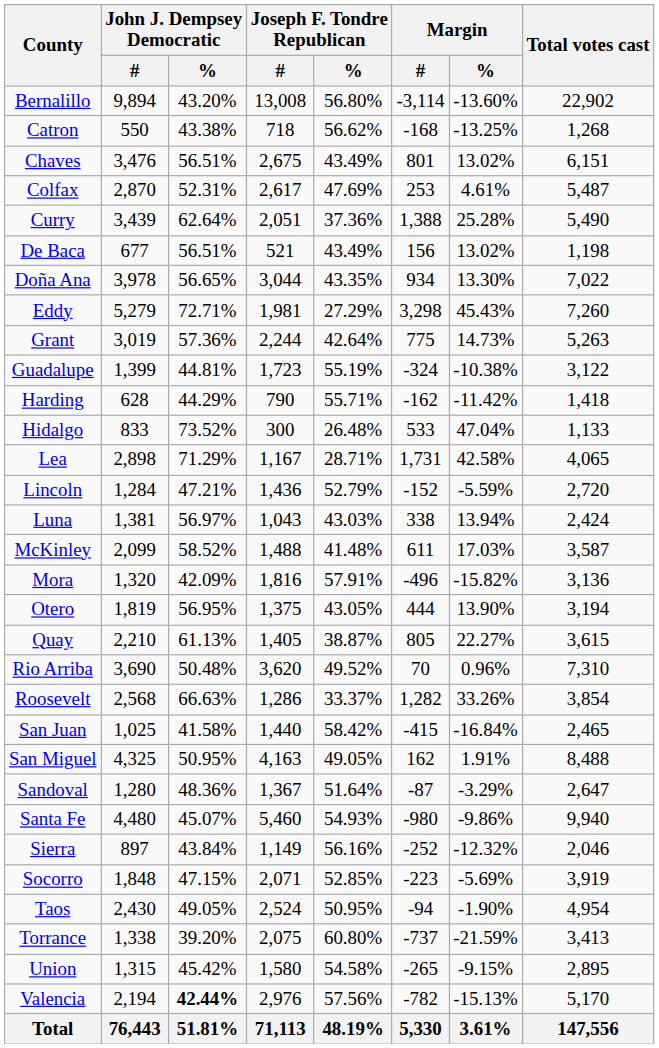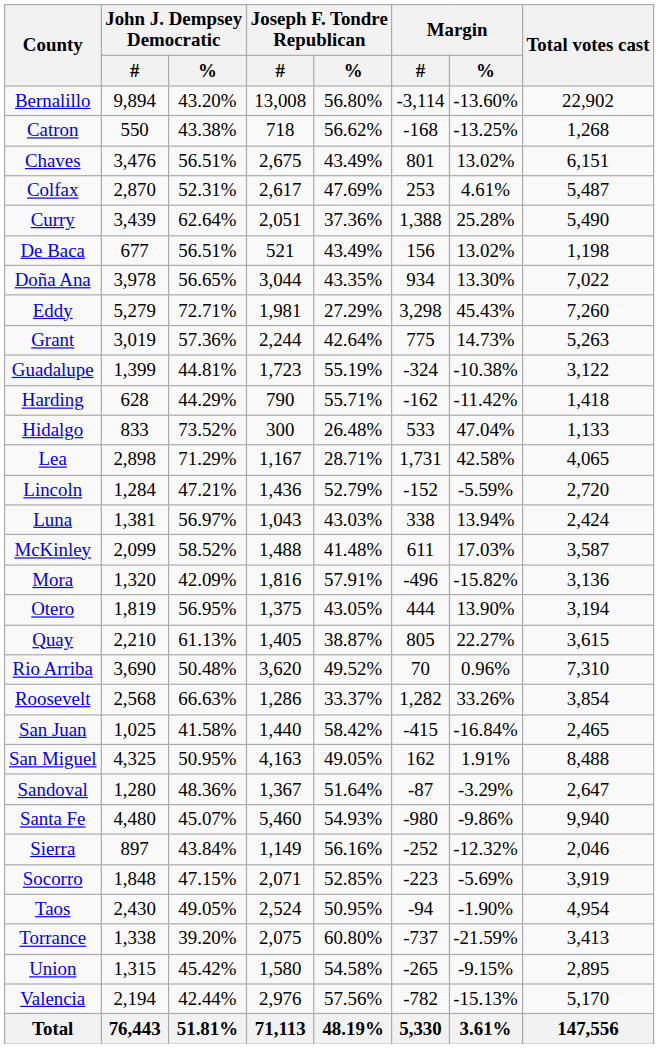(207, 998) bold -> (207, 998) normal
